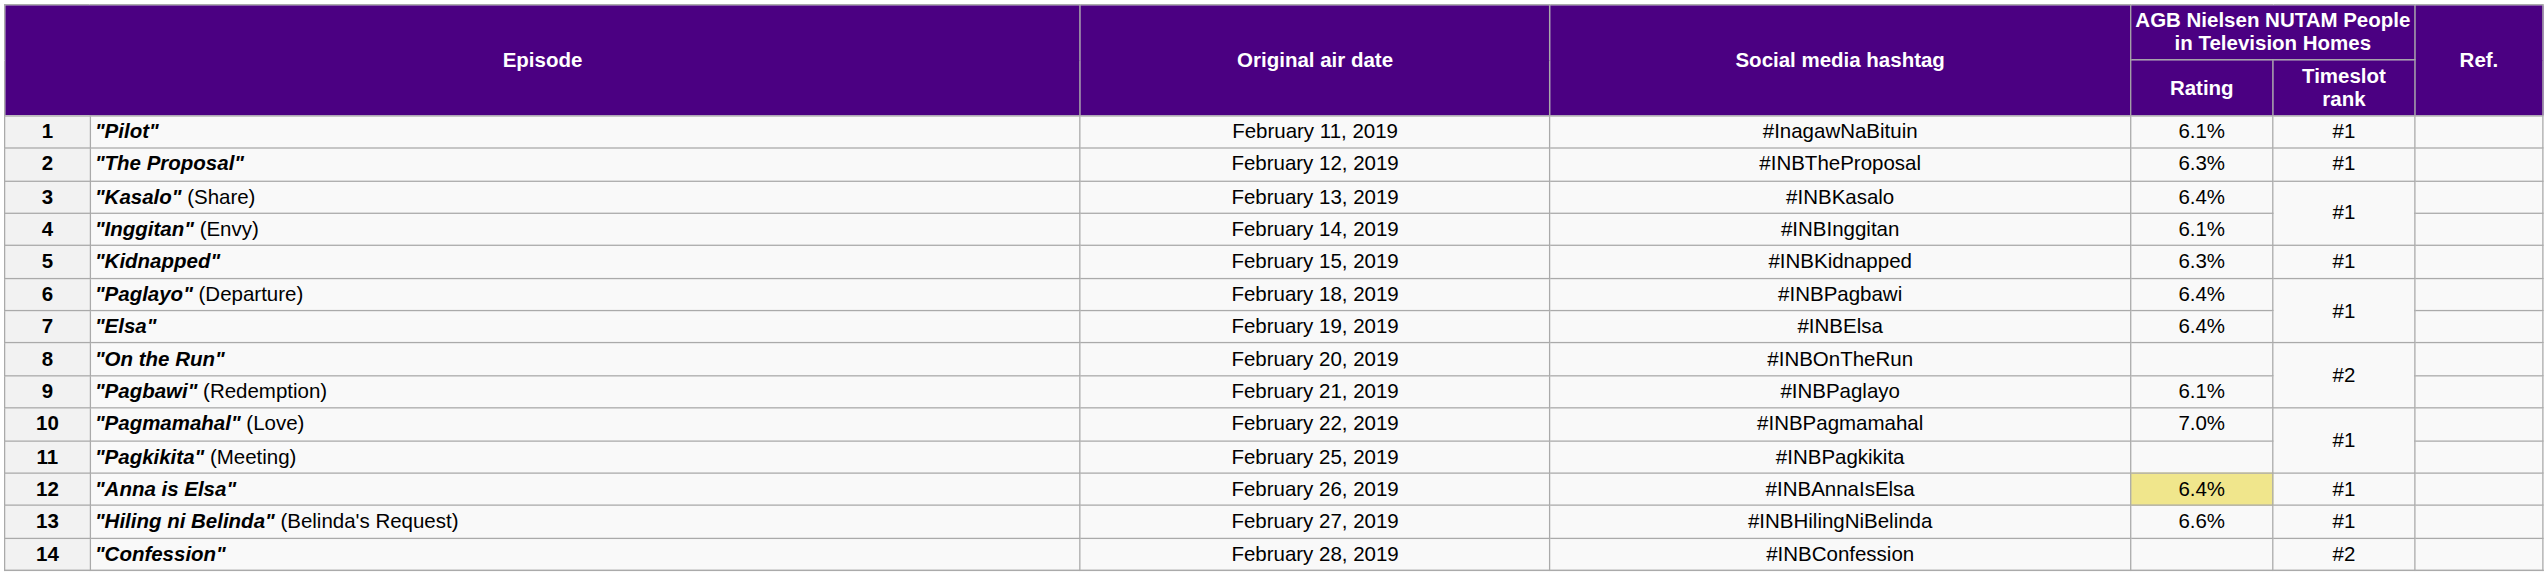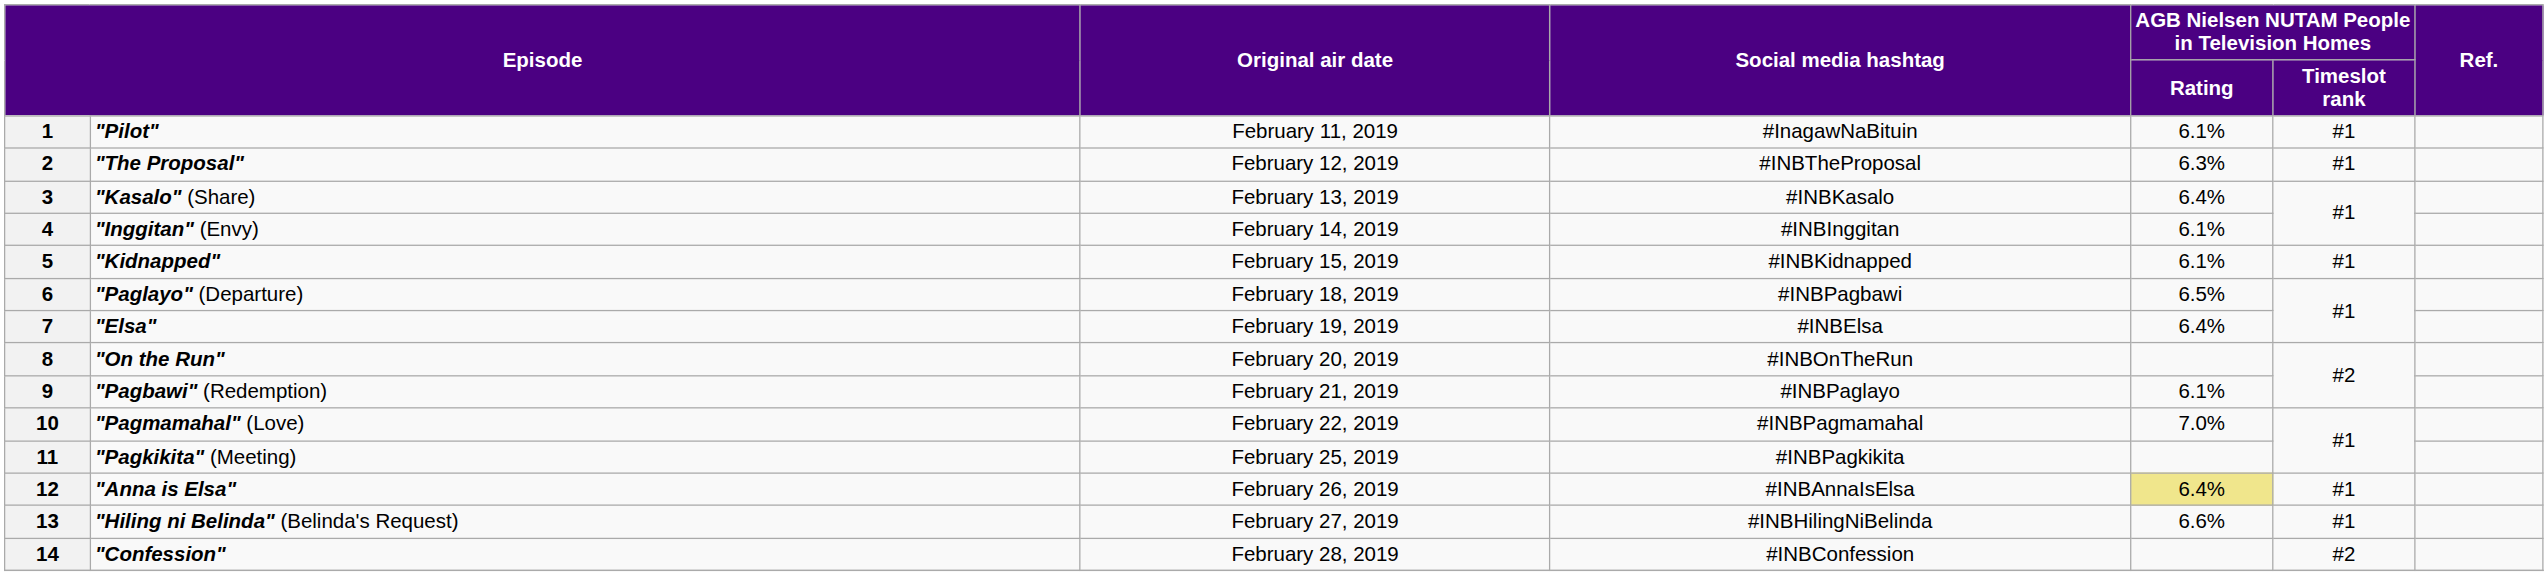(2202, 261) 6.3% -> (2202, 261) 6.1%
(2202, 294) 6.4% -> (2202, 294) 6.5%
